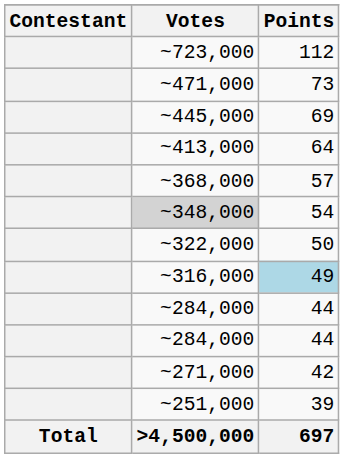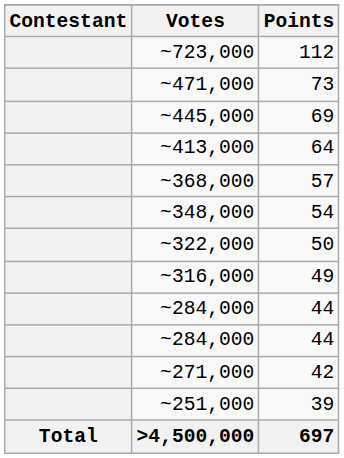(207, 213) lightgrey background -> (207, 213) no background
(323, 277) lightblue background -> (323, 277) no background
